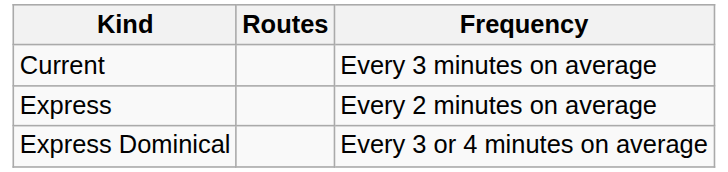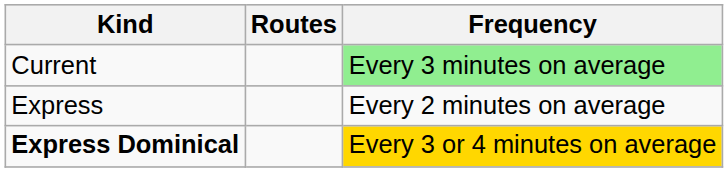(499, 65) no background -> (507, 65) lightgreen background
(125, 145) normal -> (125, 145) bold
(524, 145) no background -> (533, 145) gold background
